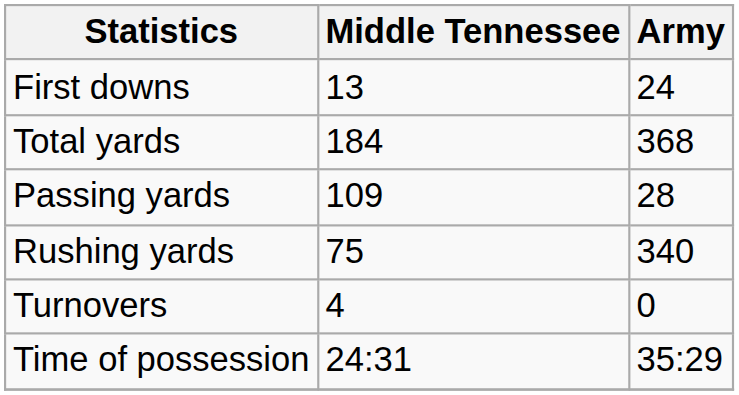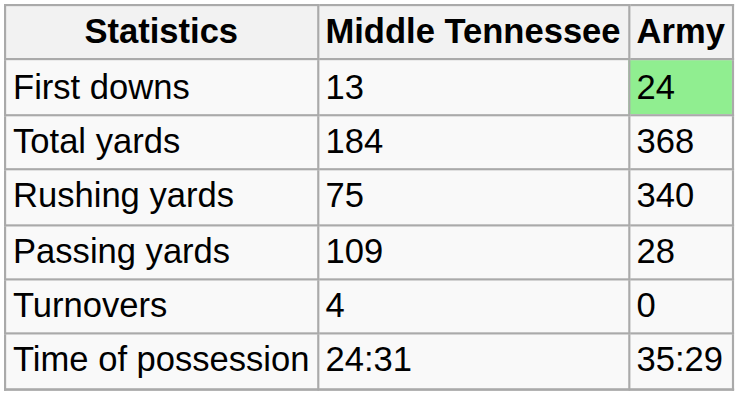(656, 86) no background -> (656, 86) lightgreen background
rows swapped: (124, 251) <-> (122, 196)
